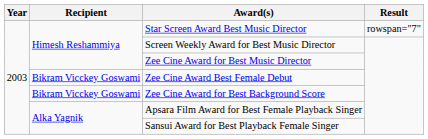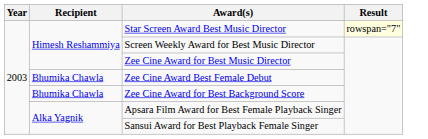(394, 28) no background -> (373, 28) lightyellow background
(86, 77) Bikram Vicckey Goswami -> (68, 77) Bhumika Chawla
(86, 93) Bikram Vicckey Goswami -> (68, 93) Bhumika Chawla
